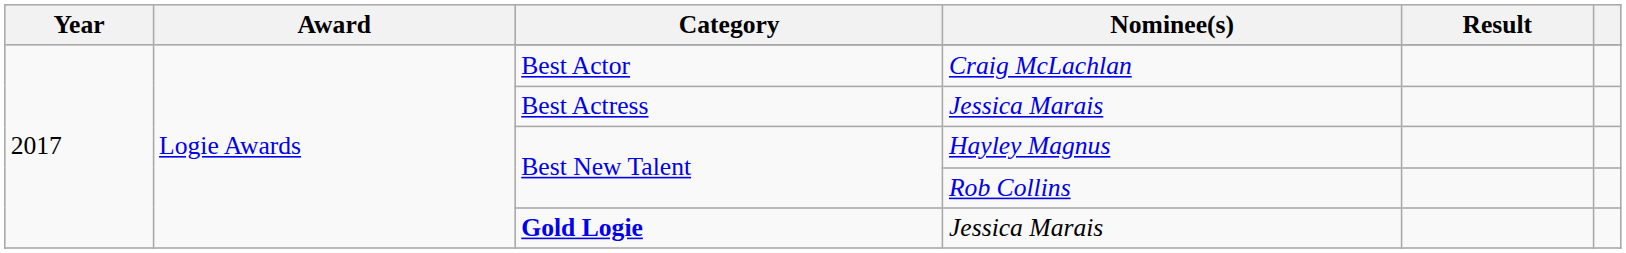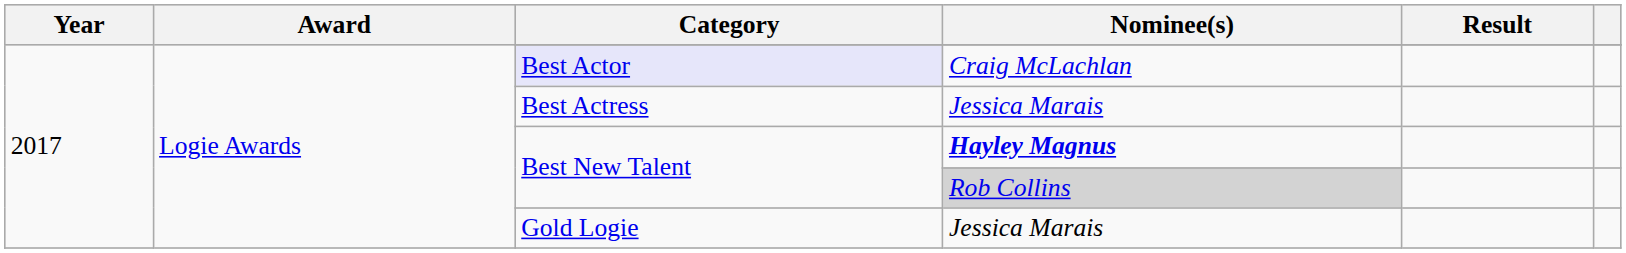(576, 65) no background -> (576, 65) lavender background
(1030, 146) normal -> (1033, 146) bold
(1010, 187) no background -> (1010, 187) lightgrey background
(582, 227) bold -> (580, 227) normal
